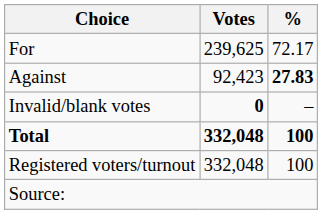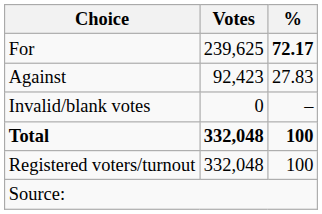(293, 48) normal -> (293, 48) bold
(293, 77) bold -> (293, 77) normal
(259, 106) bold -> (259, 106) normal
